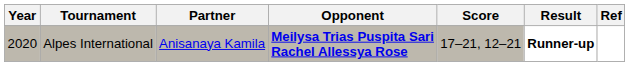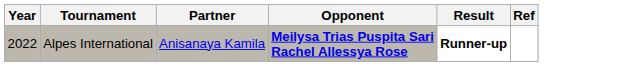- column: (481, 15)
(22, 44) 2020 -> (22, 44) 2022
